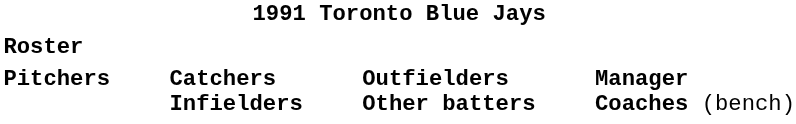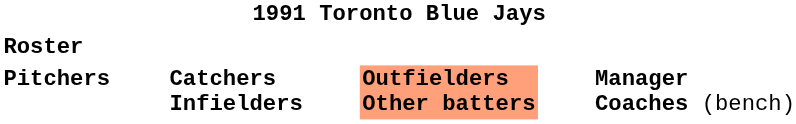(449, 92) no background -> (449, 92) lightsalmon background
